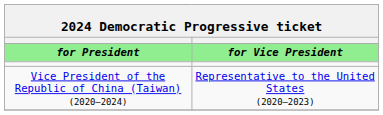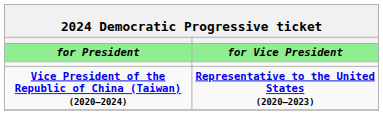(98, 88) normal -> (98, 88) bold
(285, 88) normal -> (285, 88) bold
